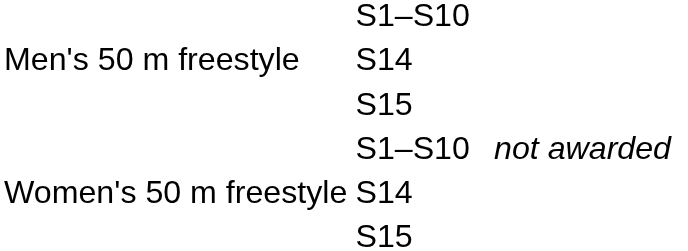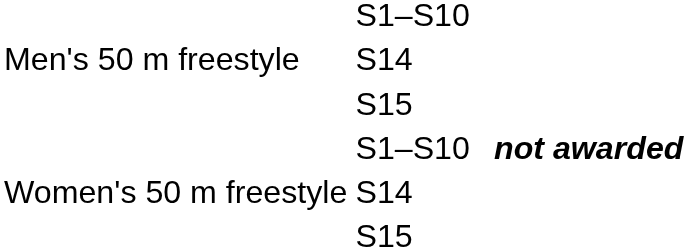(583, 148) normal -> (589, 148) bold
